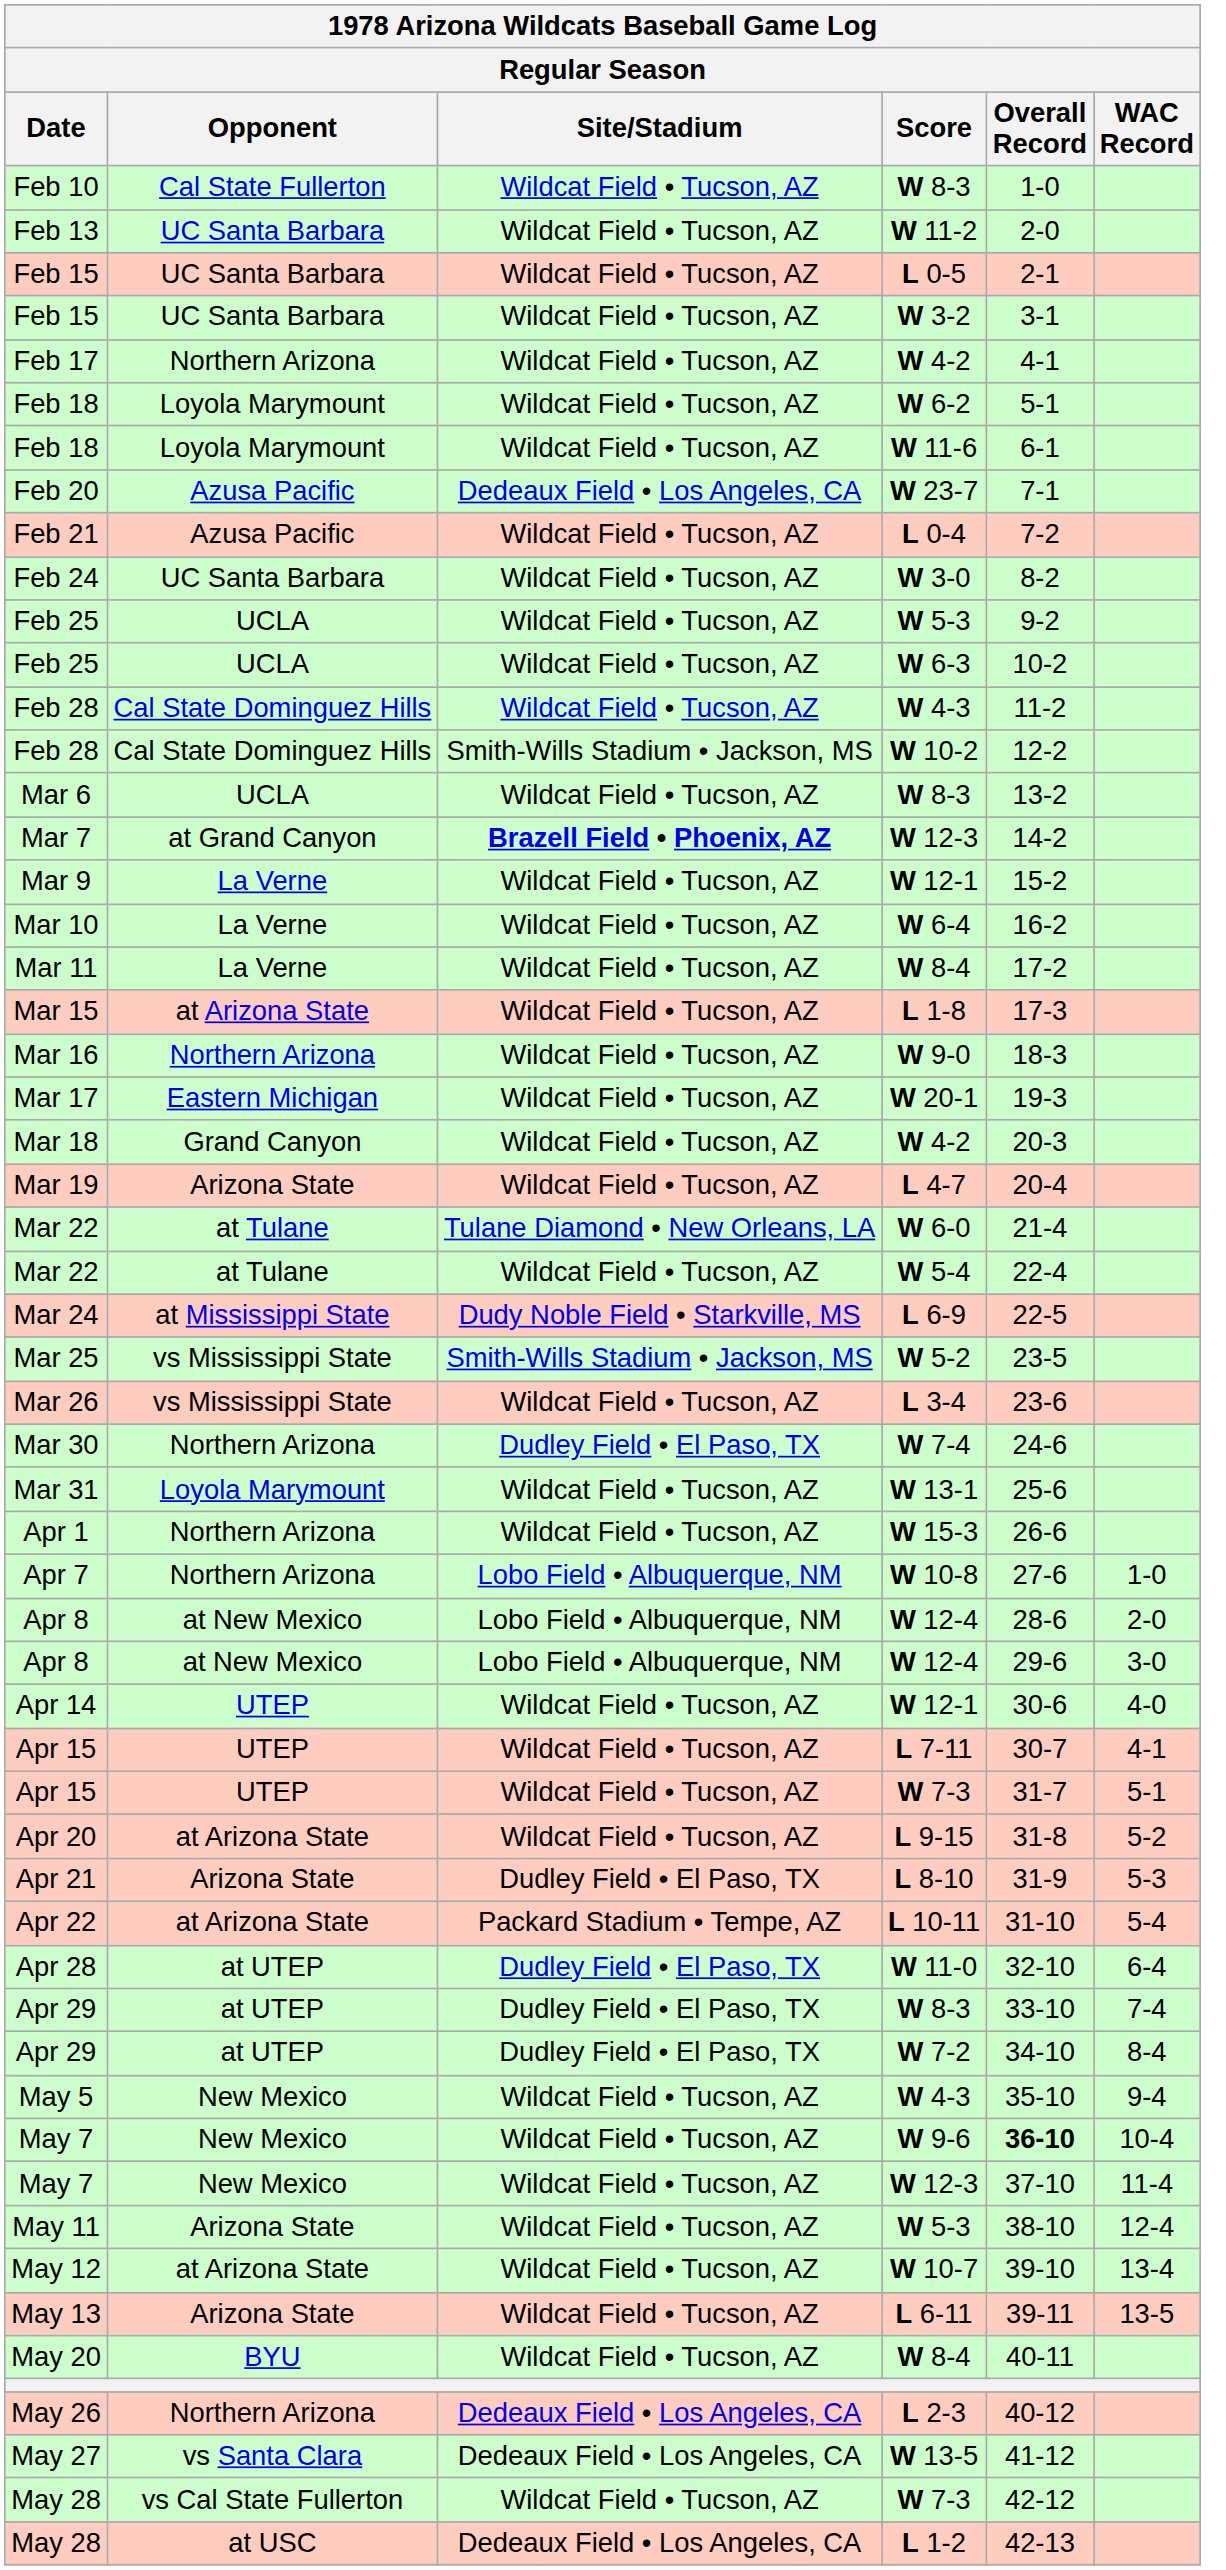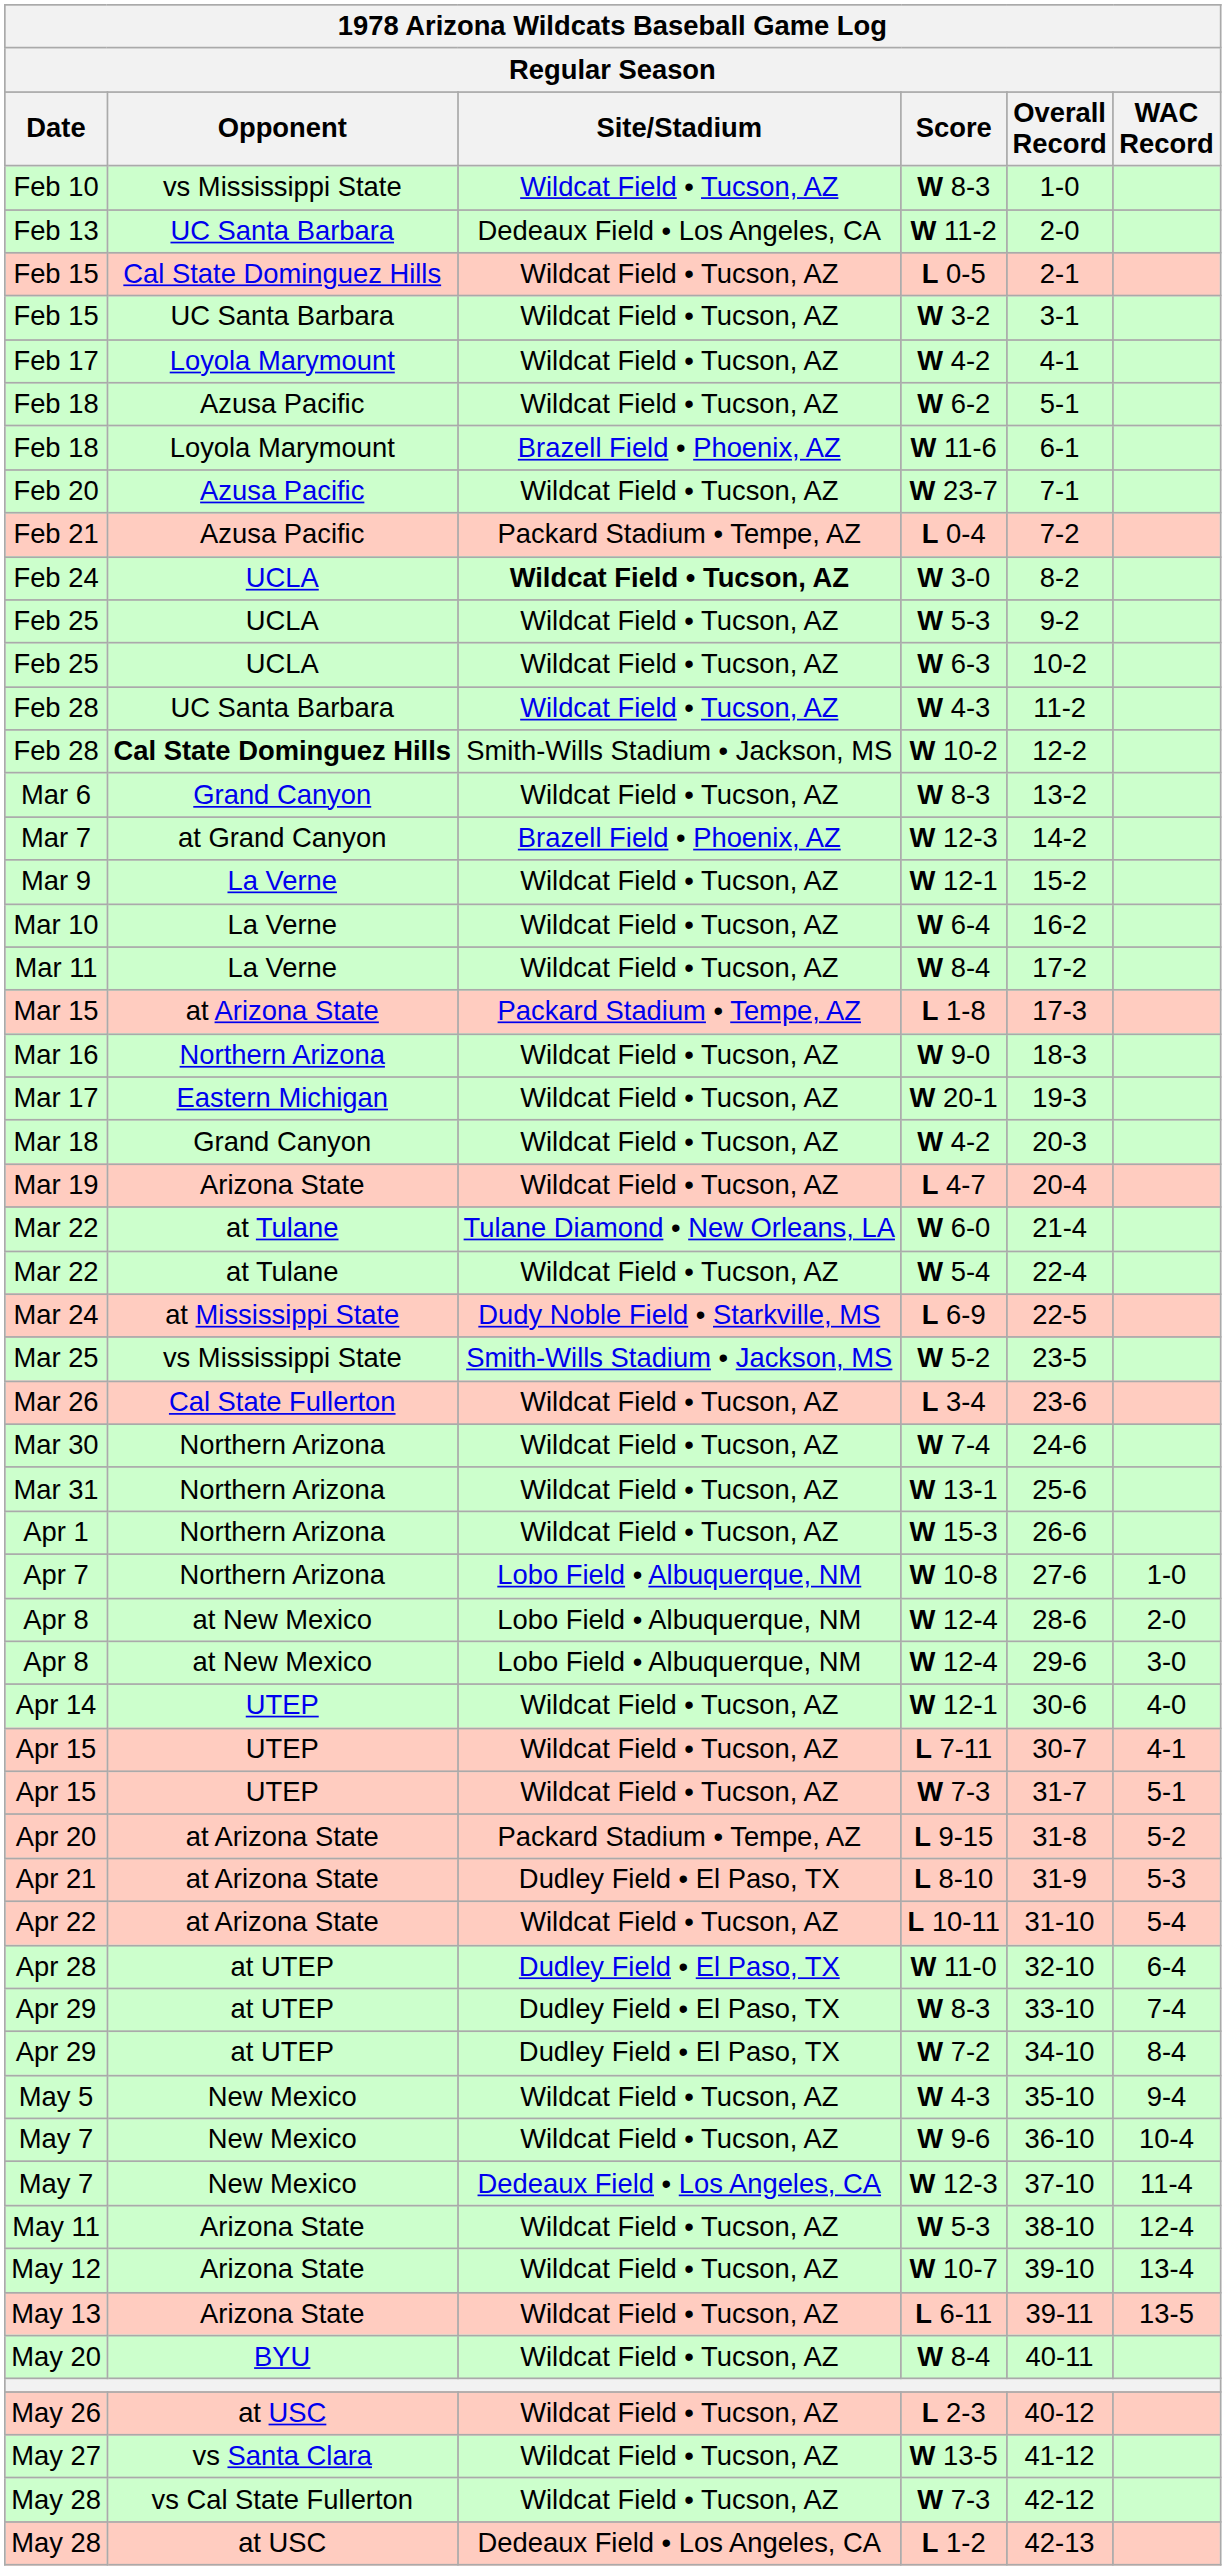(272, 187) Cal State Fullerton -> (282, 187) vs Mississippi State
(660, 230) Wildcat Field • Tucson, AZ -> (679, 230) Dedeaux Field • Los Angeles, CA
(272, 273) UC Santa Barbara -> (282, 273) Cal State Dominguez Hills
(272, 360) Northern Arizona -> (282, 360) Loyola Marymount
(272, 404) Loyola Marymount -> (282, 404) Azusa Pacific
(660, 447) Wildcat Field • Tucson, AZ -> (679, 447) Brazell Field • Phoenix, AZ
(660, 490) Dedeaux Field • Los Angeles, CA -> (679, 490) Wildcat Field • Tucson, AZ
(660, 534) Wildcat Field • Tucson, AZ -> (679, 534) Packard Stadium • Tempe, AZ
(272, 577) UC Santa Barbara -> (282, 577) UCLA
(660, 577) normal -> (679, 577) bold
(272, 707) Cal State Dominguez Hills -> (282, 707) UC Santa Barbara
(272, 751) normal -> (282, 751) bold
(272, 794) UCLA -> (282, 794) Grand Canyon
(660, 838) bold -> (679, 838) normal
(660, 1011) Wildcat Field • Tucson, AZ -> (679, 1011) Packard Stadium • Tempe, AZ
(272, 1402) vs Mississippi State -> (282, 1402) Cal State Fullerton
(660, 1445) Dudley Field • El Paso, TX -> (679, 1445) Wildcat Field • Tucson, AZ
(272, 1488) Loyola Marymount -> (282, 1488) Northern Arizona
(660, 1836) Wildcat Field • Tucson, AZ -> (679, 1836) Packard Stadium • Tempe, AZ
(272, 1879) Arizona State -> (282, 1879) at Arizona State
(660, 1922) Packard Stadium • Tempe, AZ -> (679, 1922) Wildcat Field • Tucson, AZ
(1040, 2139) bold -> (1060, 2139) normal
(660, 2183) Wildcat Field • Tucson, AZ -> (679, 2183) Dedeaux Field • Los Angeles, CA
(272, 2269) at Arizona State -> (282, 2269) Arizona State
(272, 2412) Northern Arizona -> (282, 2412) at USC
(660, 2412) Dedeaux Field • Los Angeles, CA -> (679, 2412) Wildcat Field • Tucson, AZ
(660, 2456) Dedeaux Field • Los Angeles, CA -> (679, 2456) Wildcat Field • Tucson, AZ
